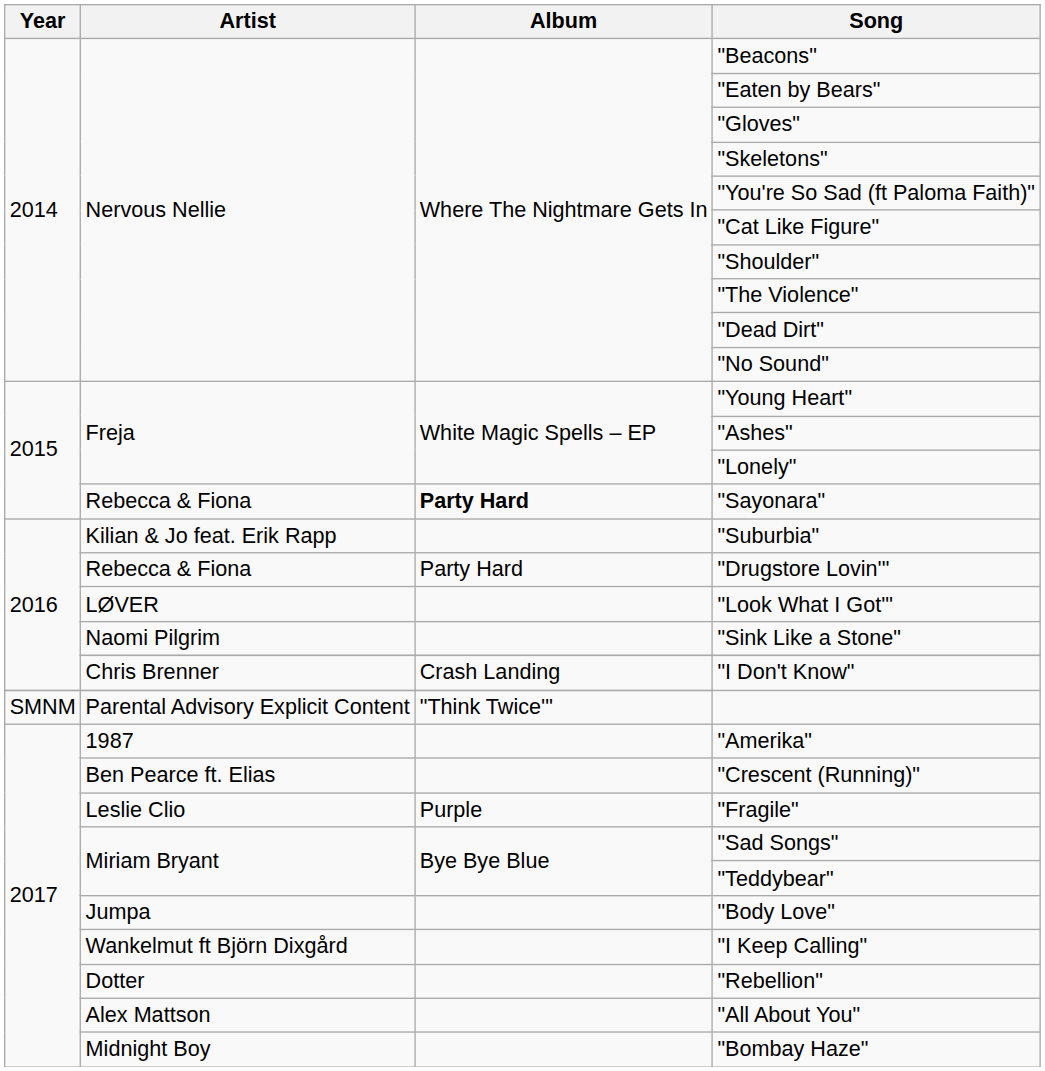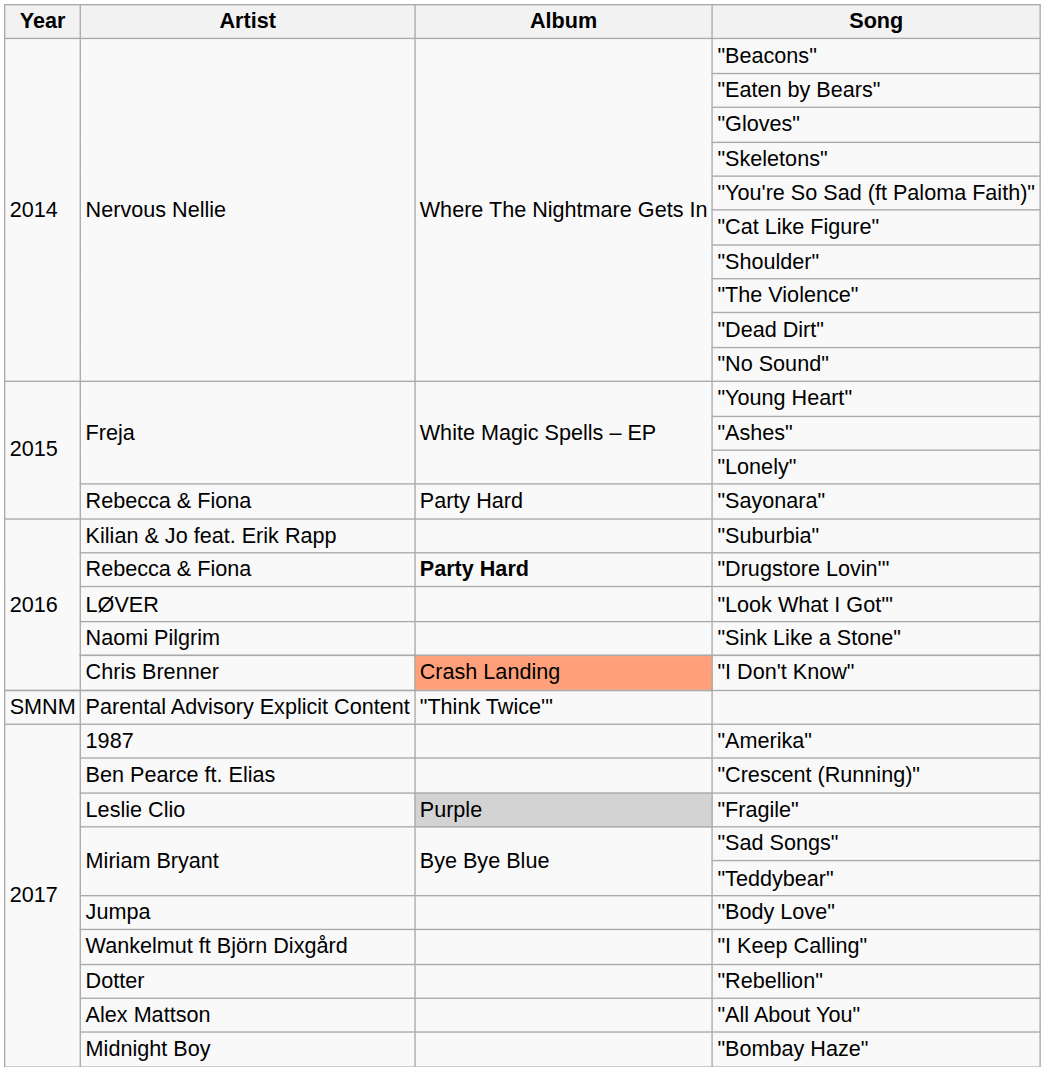(474, 501) bold -> (471, 501) normal
(471, 569) normal -> (474, 569) bold
(490, 672) no background -> (490, 672) lightsalmon background
(451, 809) no background -> (451, 809) lightgrey background
